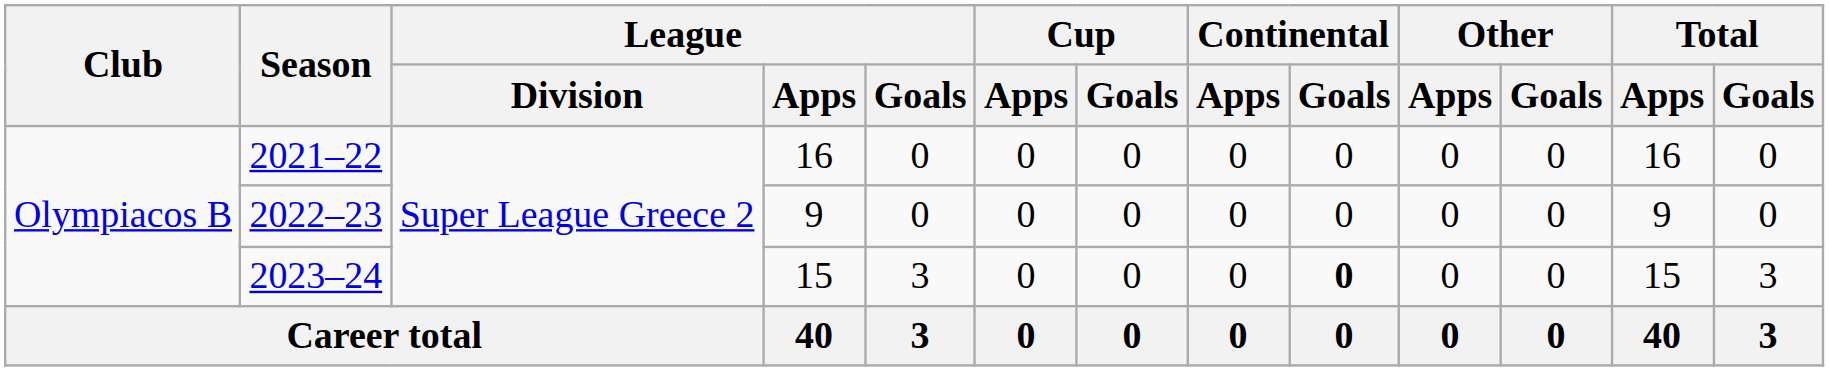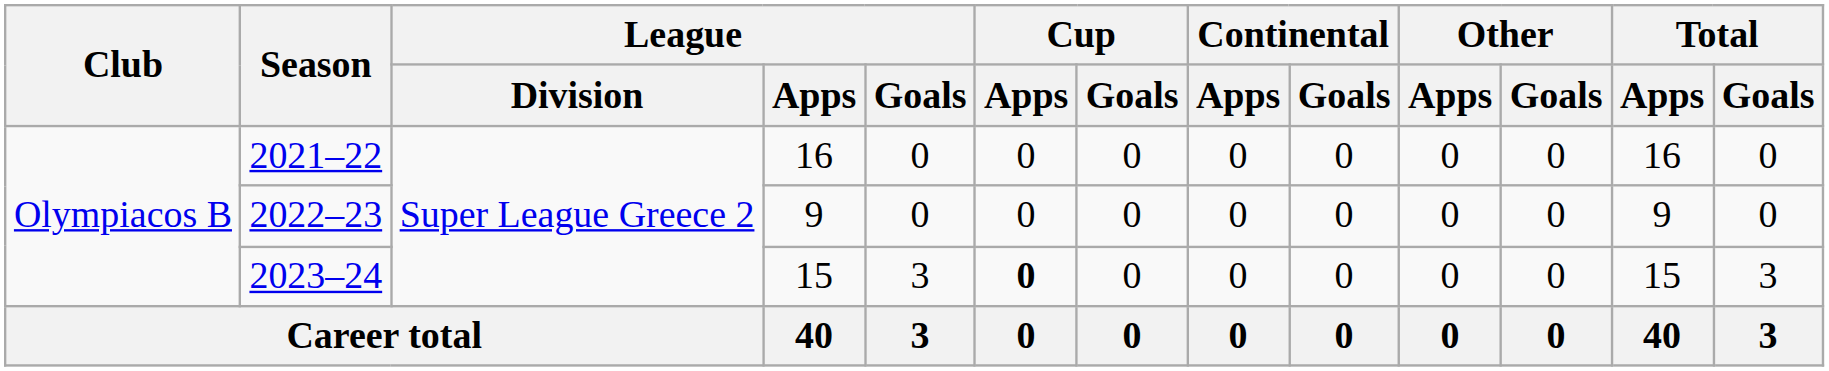(1026, 275) normal -> (1026, 275) bold
(1344, 275) bold -> (1344, 275) normal
